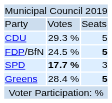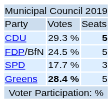(105, 38) normal -> (105, 38) bold
(105, 51) bold -> (105, 51) normal
(64, 65) bold -> (64, 65) normal
(64, 79) normal -> (64, 79) bold
(105, 79) bold -> (105, 79) normal
